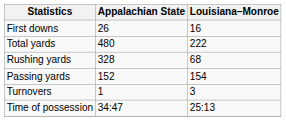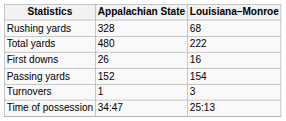rows swapped: (32, 28) <-> (39, 60)
